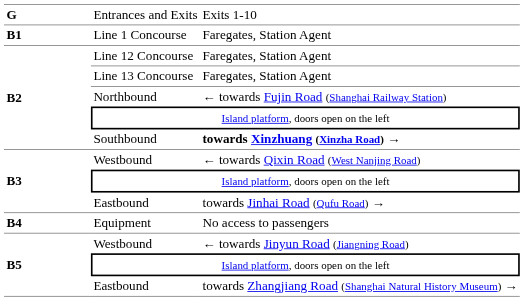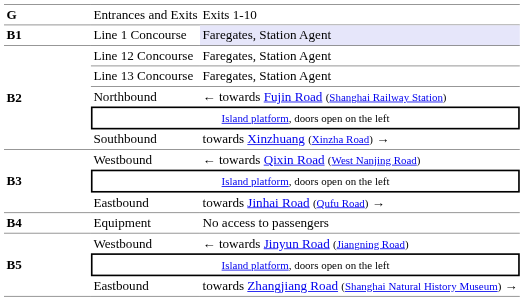(267, 35) no background -> (267, 35) lavender background
(301, 139) bold -> (296, 139) normal
